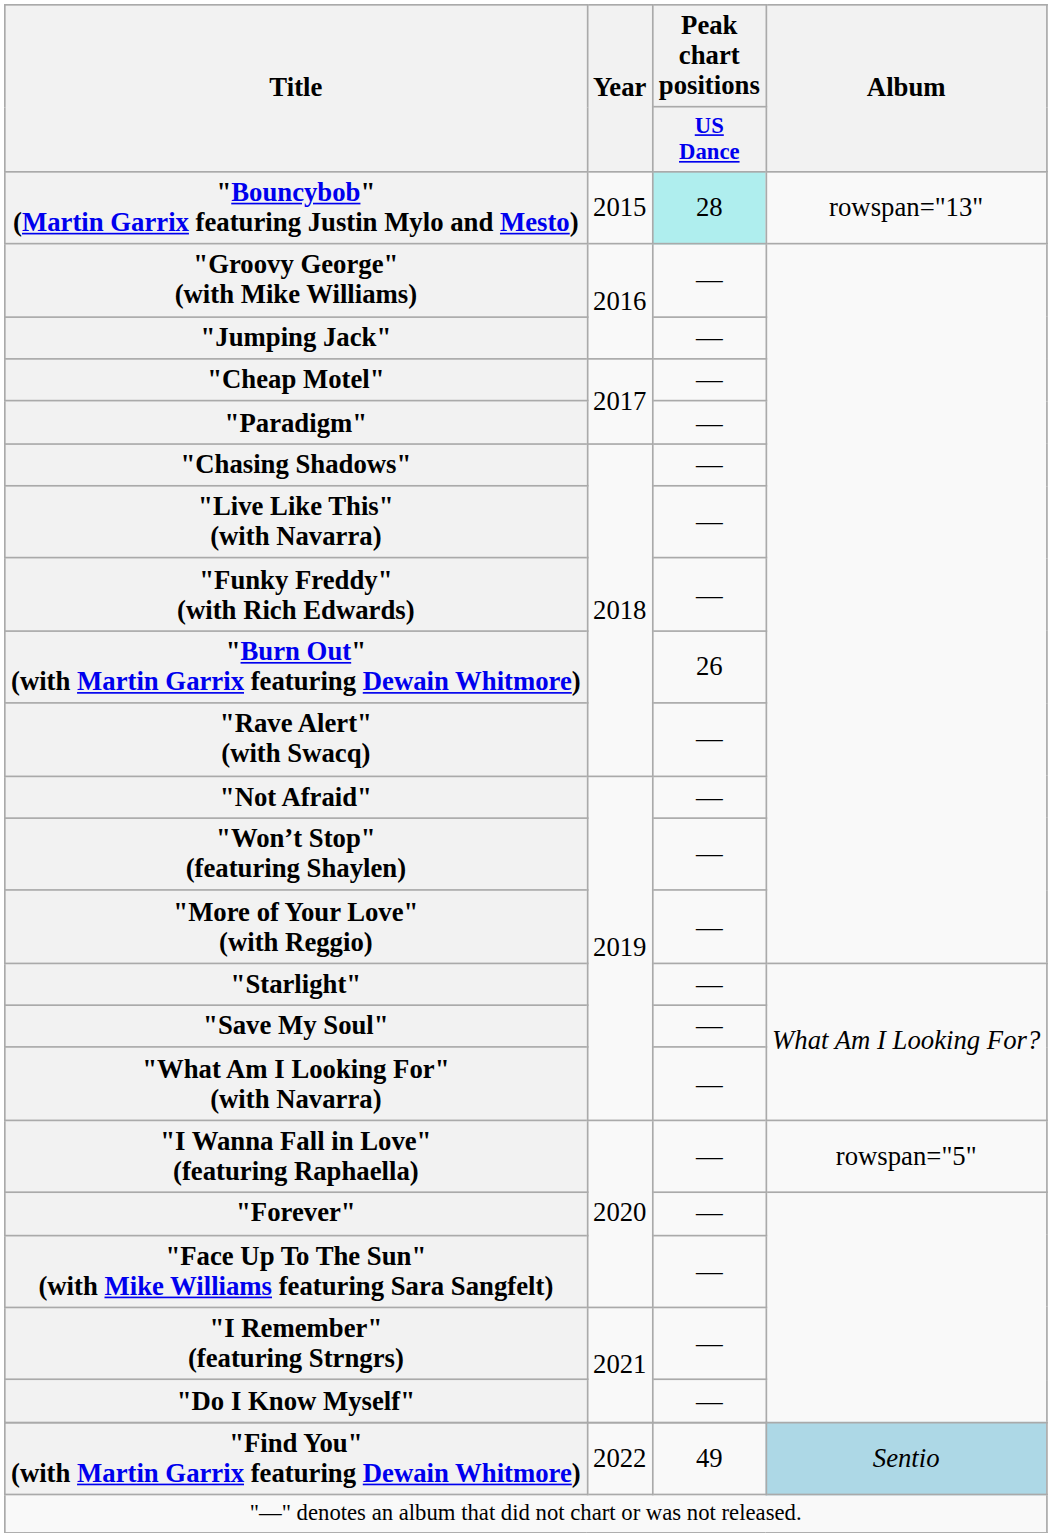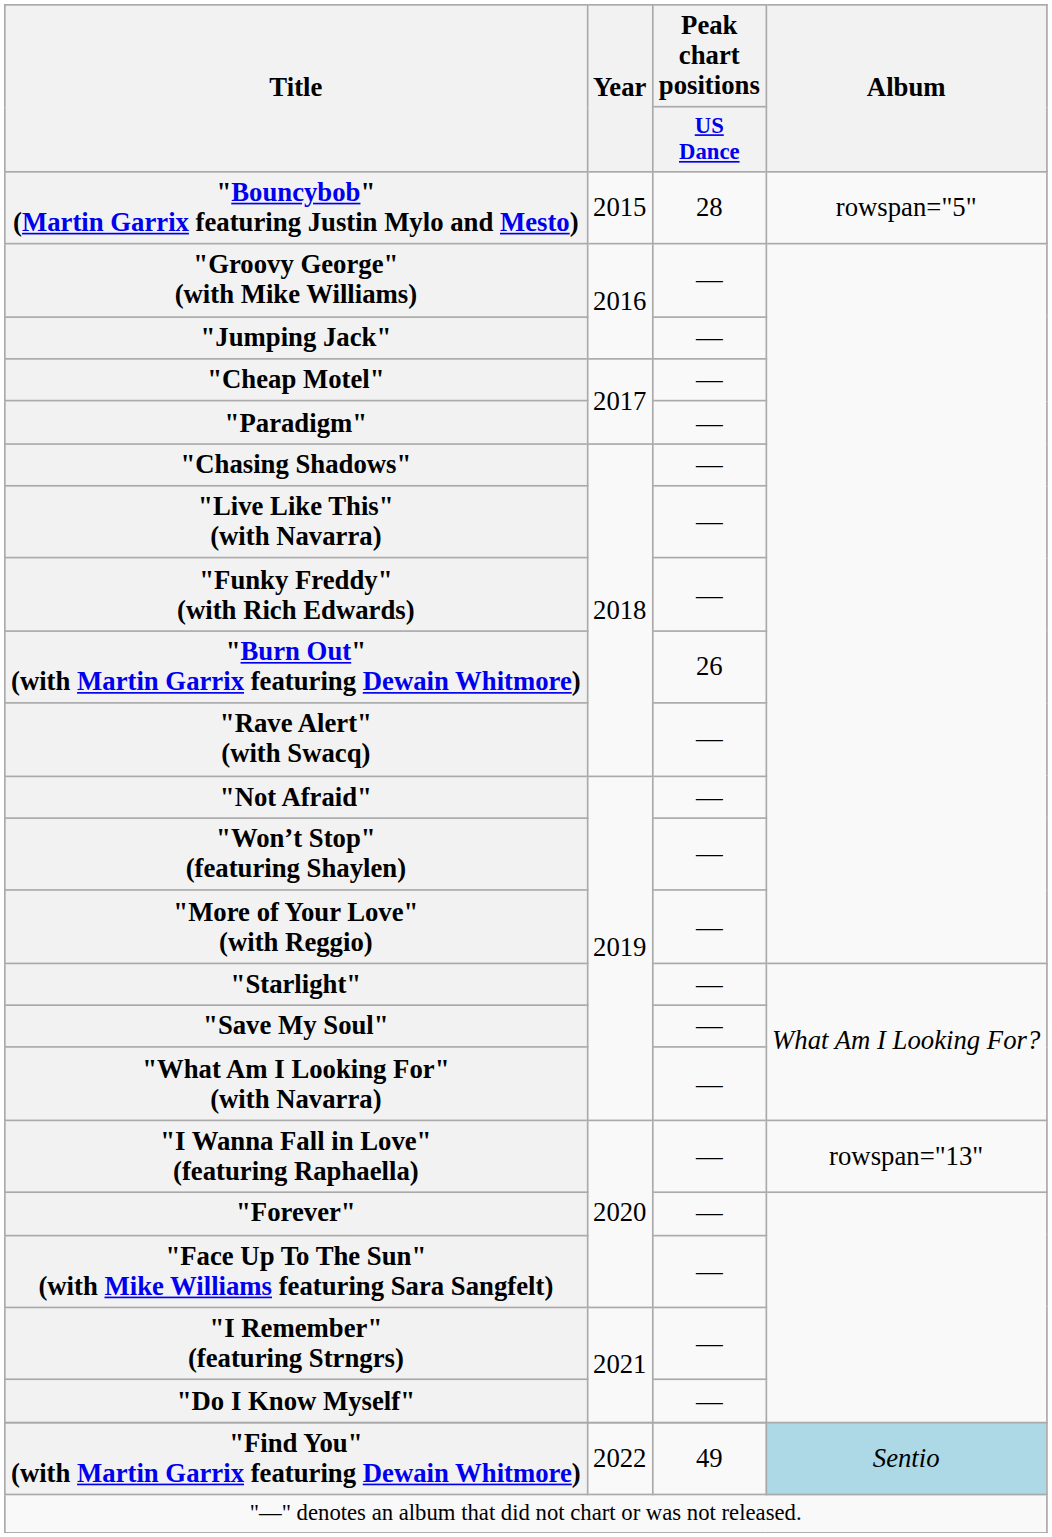(709, 207) paleturquoise background -> (709, 207) no background
(906, 207) rowspan="13" -> (906, 207) rowspan="5"
(906, 1155) rowspan="5" -> (906, 1155) rowspan="13"
